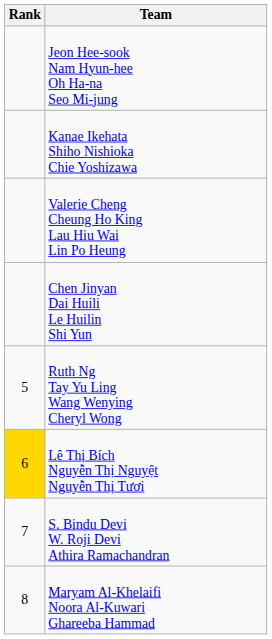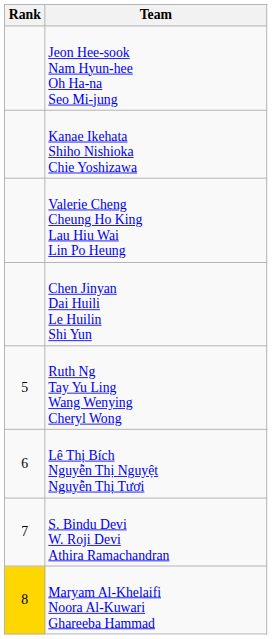(25, 463) gold background -> (25, 463) no background
(25, 600) no background -> (25, 600) gold background
